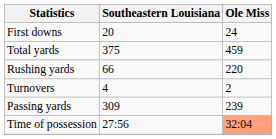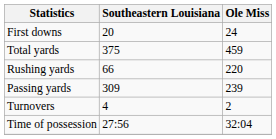rows swapped: (39, 106) <-> (31, 87)
(239, 124) lightsalmon background -> (239, 124) no background
